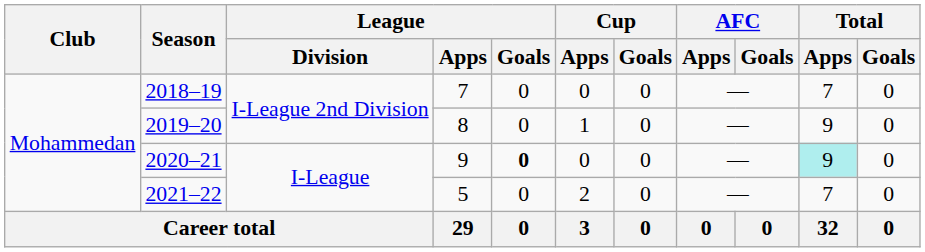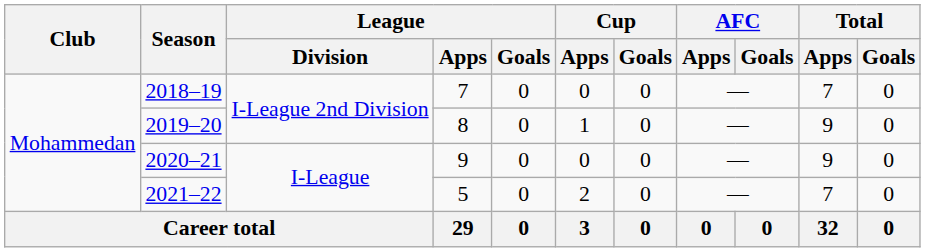(524, 159) bold -> (524, 159) normal
(828, 159) paleturquoise background -> (828, 159) no background
